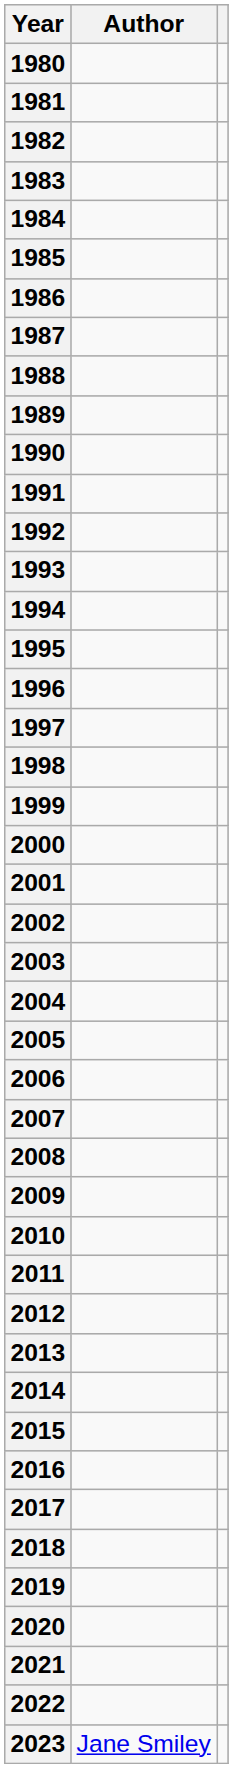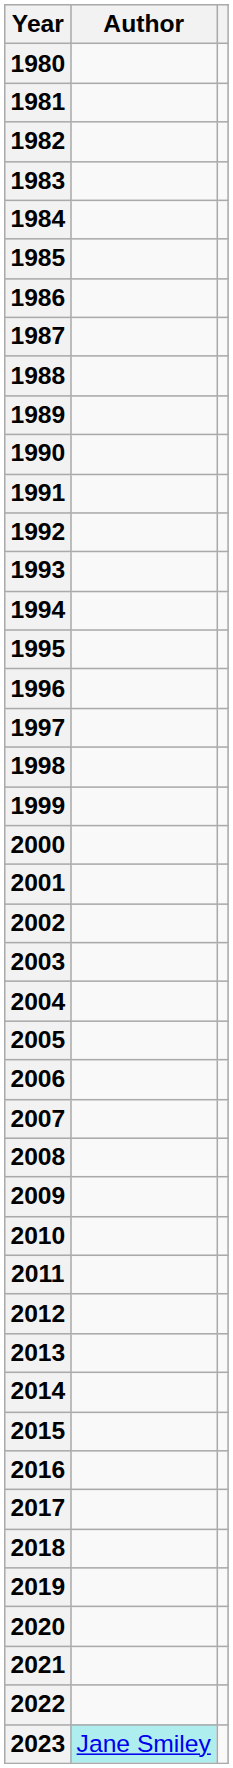(144, 1743) no background -> (144, 1743) paleturquoise background
